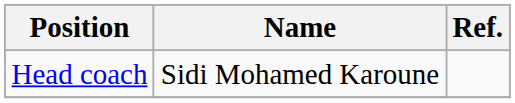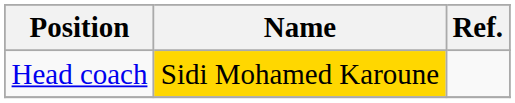(300, 73) no background -> (300, 73) gold background
